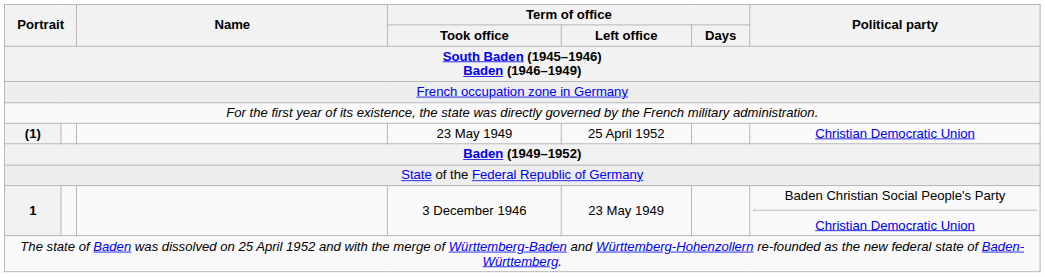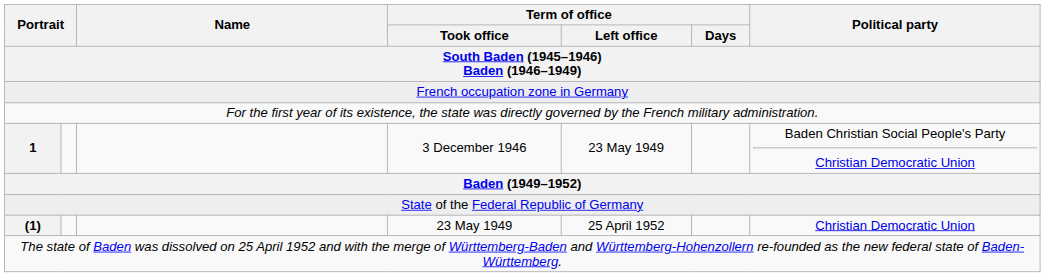rows swapped: (33, 210) <-> (33, 133)
